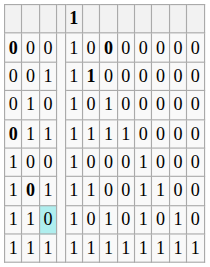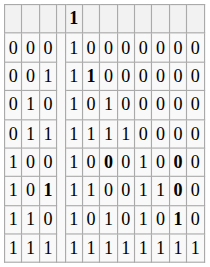(13, 47) bold -> (13, 47) normal
(108, 47) bold -> (108, 47) normal
(13, 133) bold -> (13, 133) normal
(108, 162) normal -> (108, 162) bold
(178, 162) normal -> (178, 162) bold
(31, 190) bold -> (31, 190) normal
(48, 190) normal -> (48, 190) bold
(178, 190) normal -> (178, 190) bold
(48, 219) paleturquoise background -> (48, 219) no background
(178, 219) normal -> (178, 219) bold
